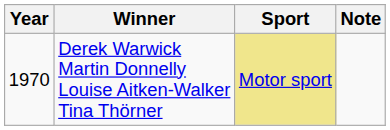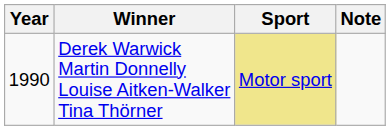(29, 79) 1970 -> (29, 79) 1990
